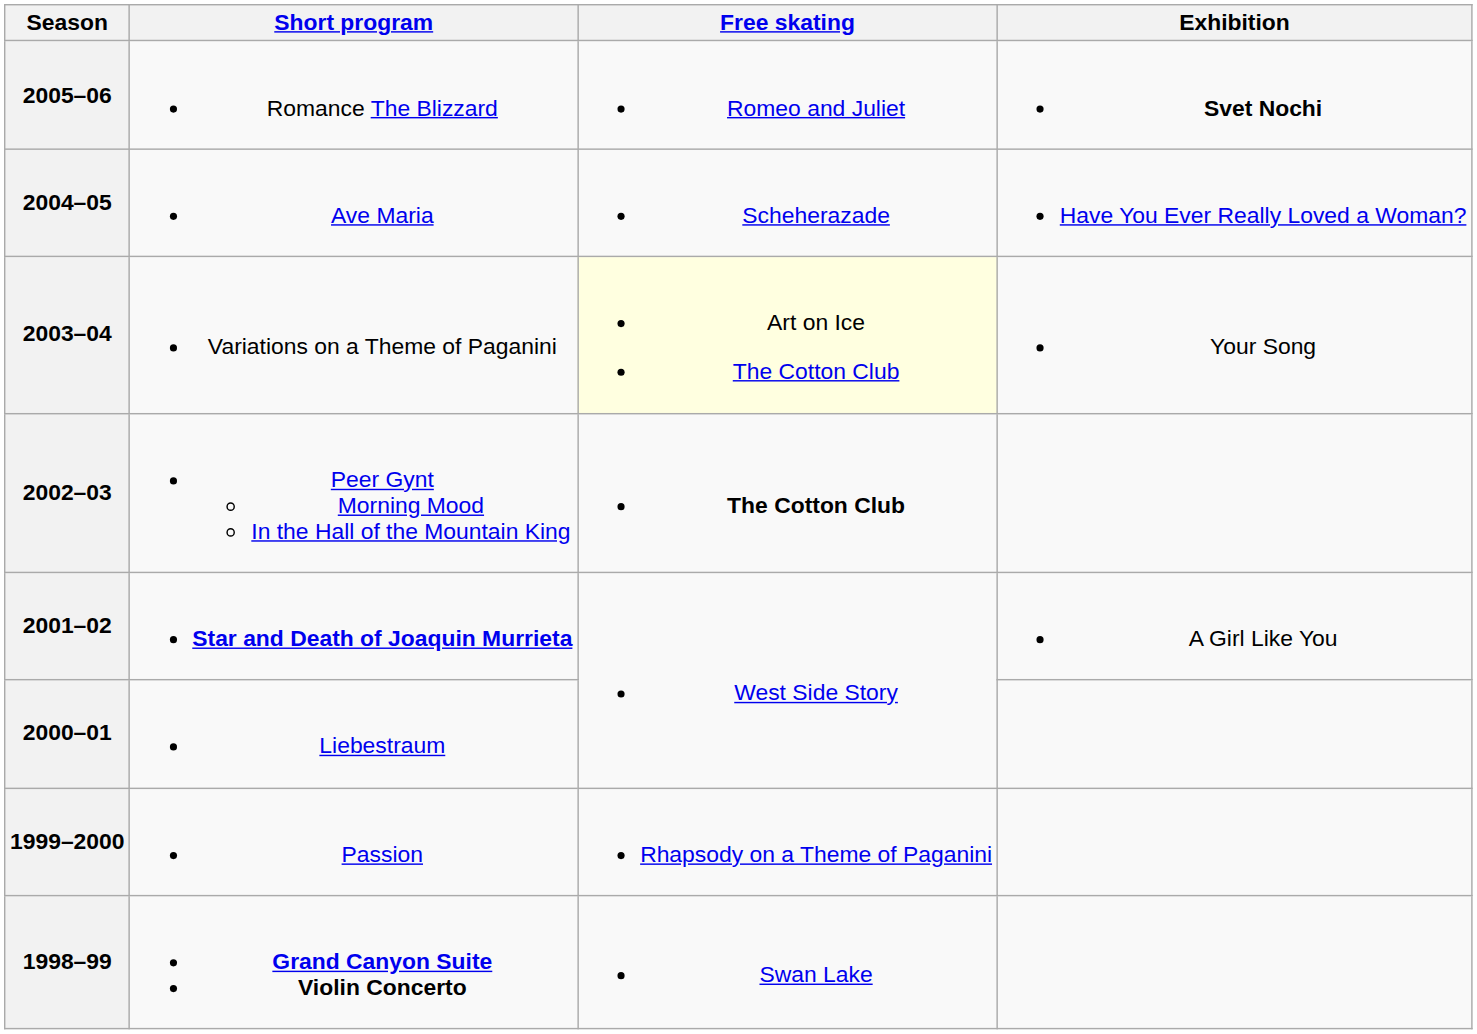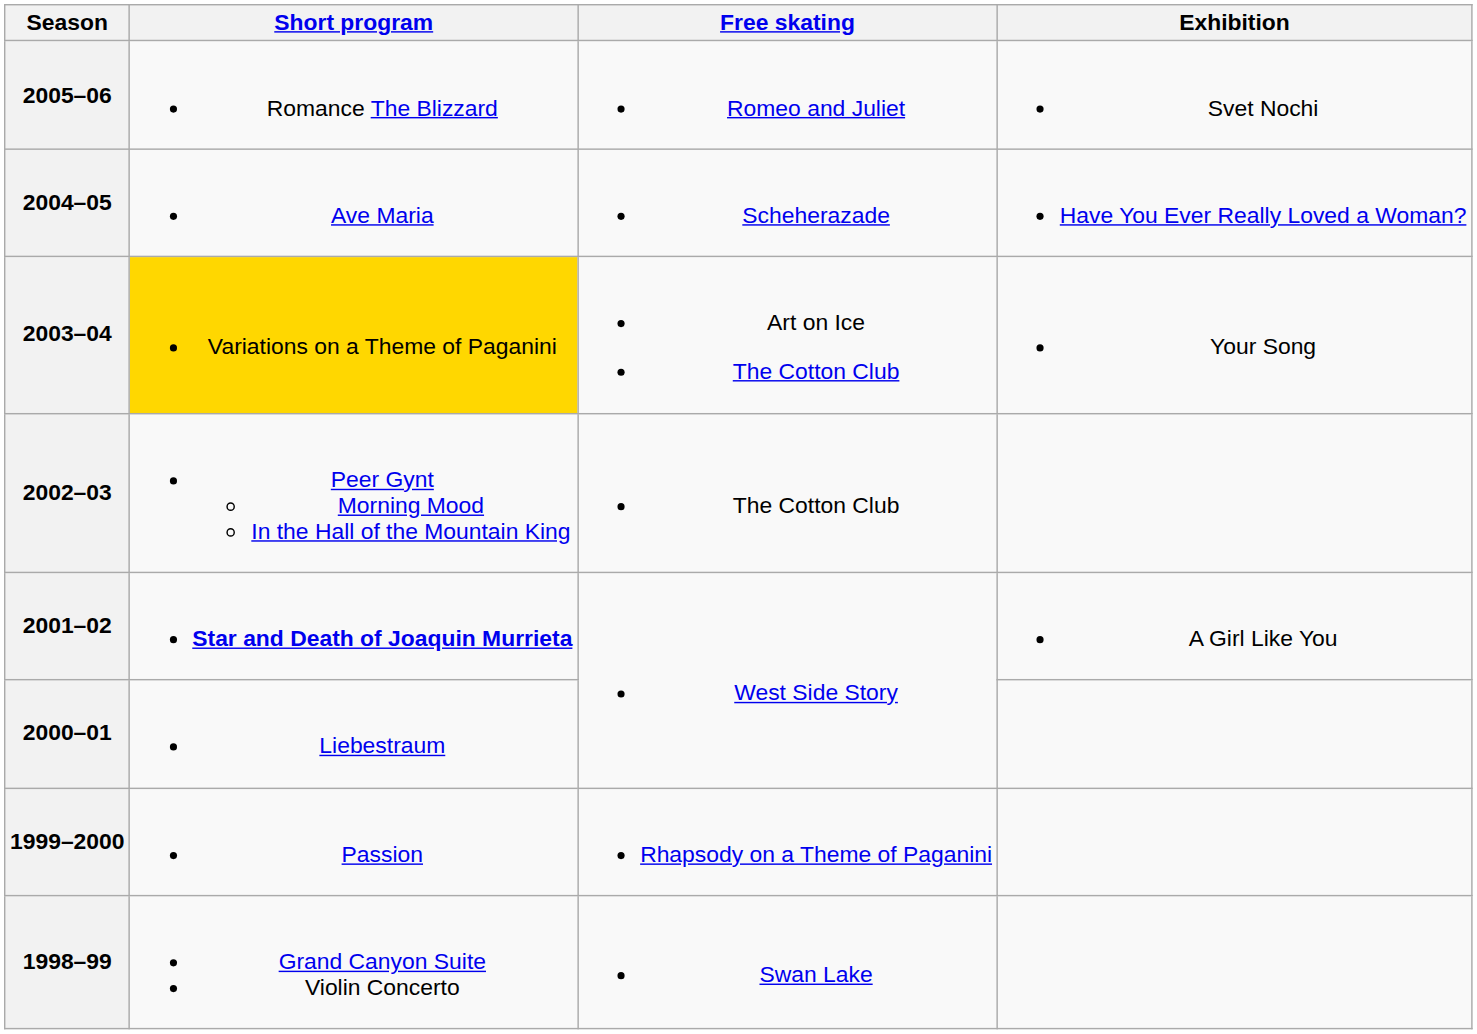(1234, 108) bold -> (1234, 108) normal
(354, 348) no background -> (354, 348) gold background
(787, 348) lightyellow background -> (787, 348) no background
(787, 505) bold -> (787, 505) normal
(354, 975) bold -> (354, 975) normal
